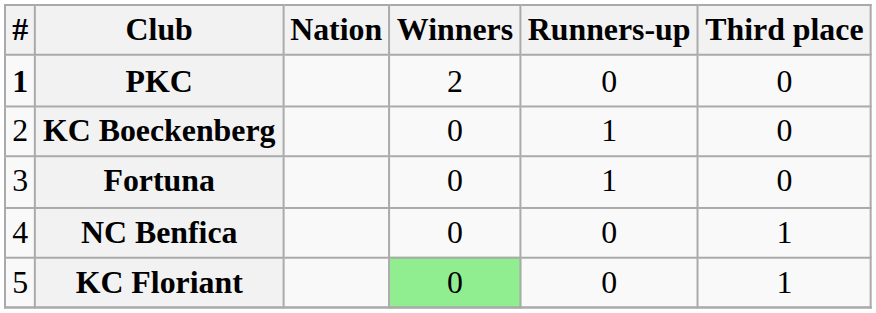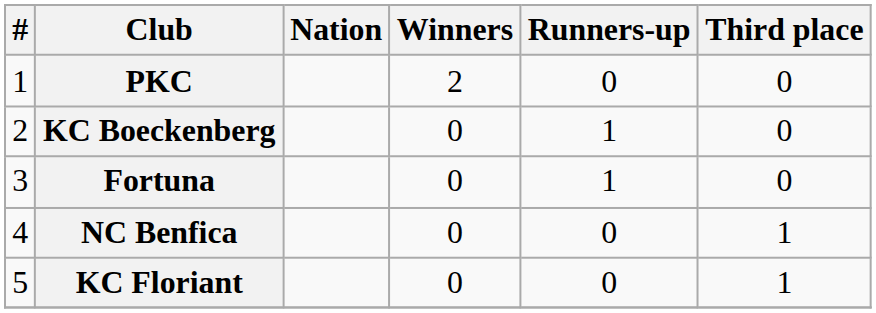(20, 80) bold -> (20, 80) normal
(455, 282) lightgreen background -> (455, 282) no background
